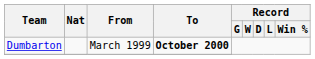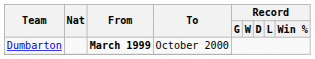(120, 46) normal -> (120, 46) bold
(192, 46) bold -> (192, 46) normal
